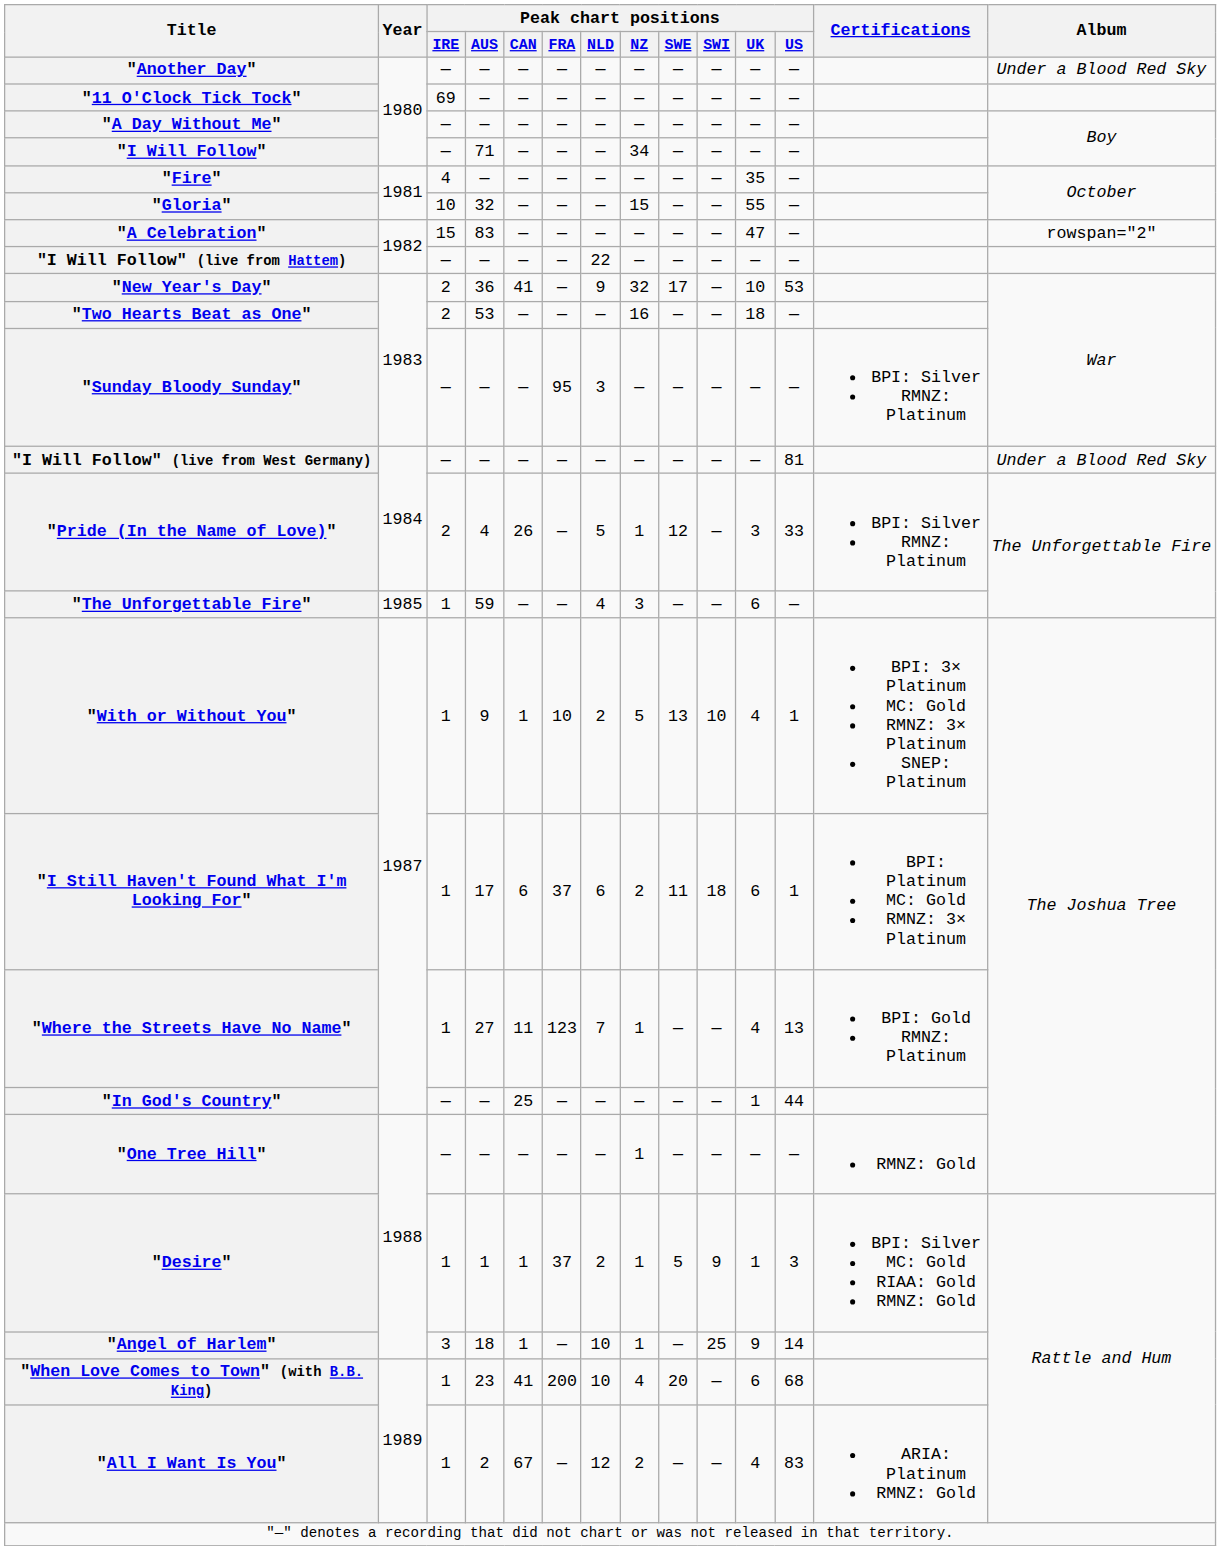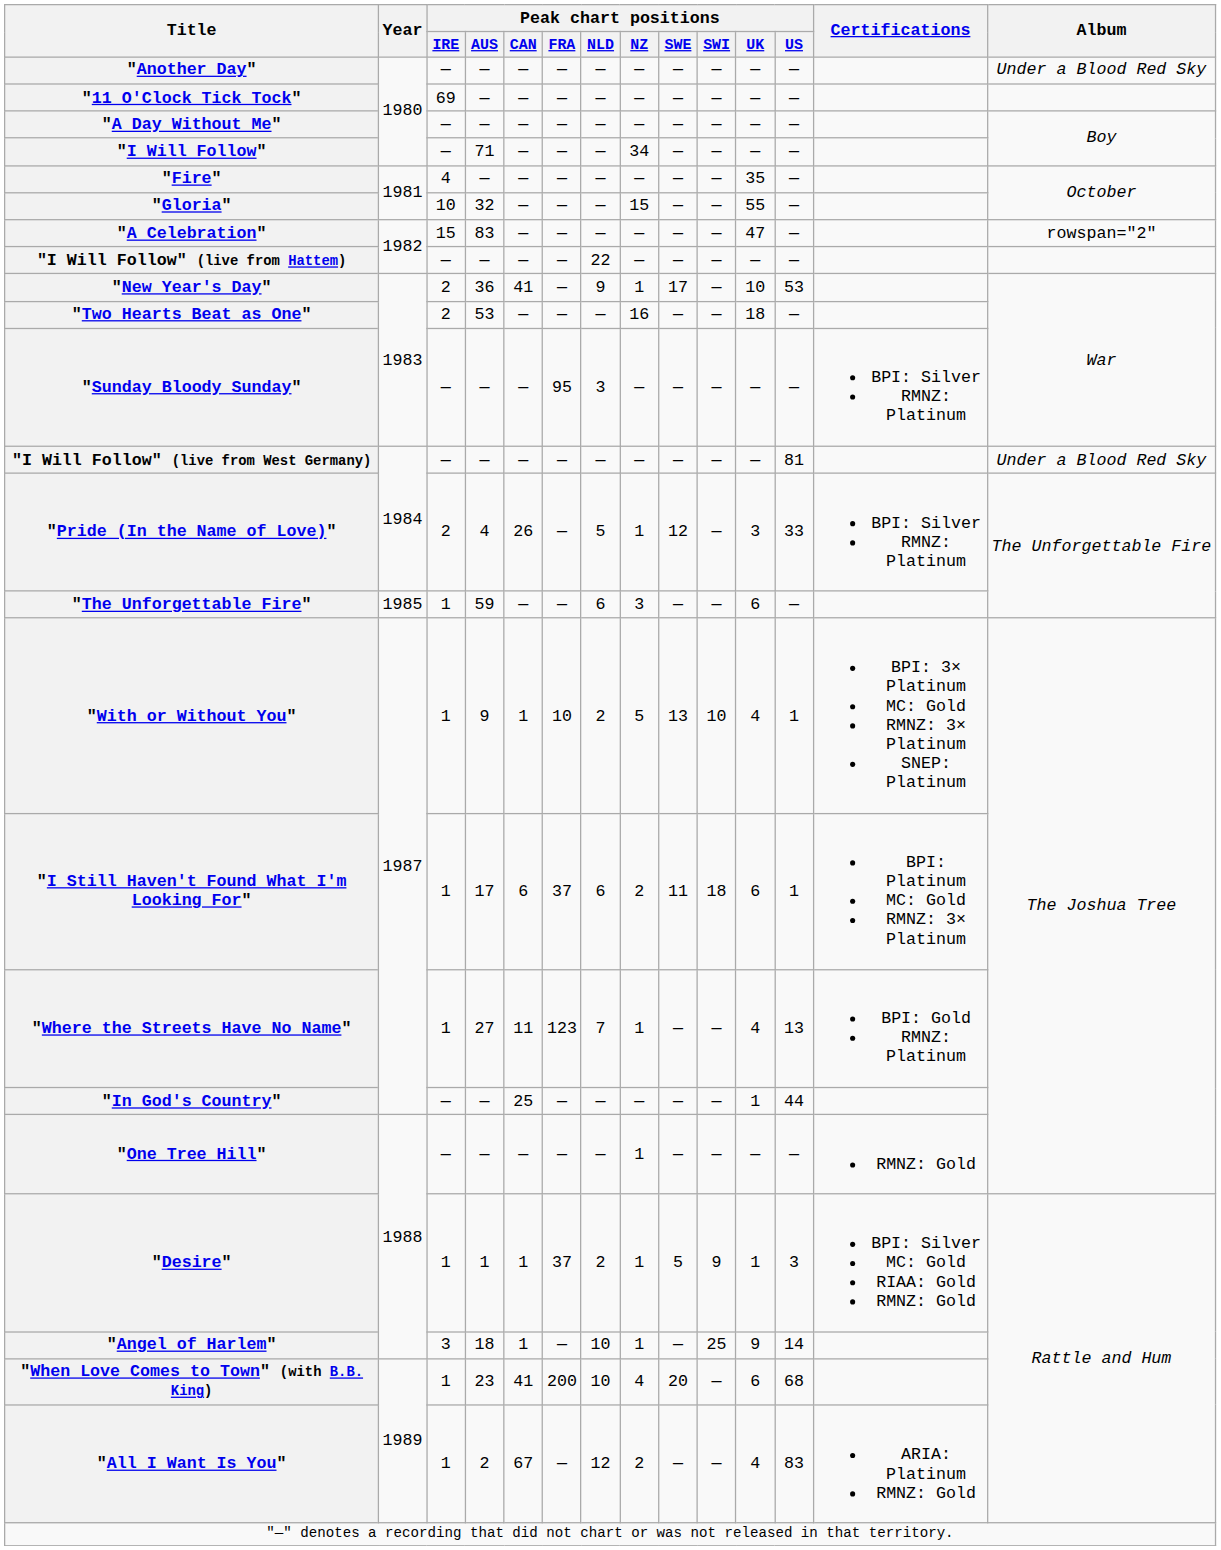(639, 287) 32 -> (639, 287) 1
(601, 605) 4 -> (601, 605) 6
